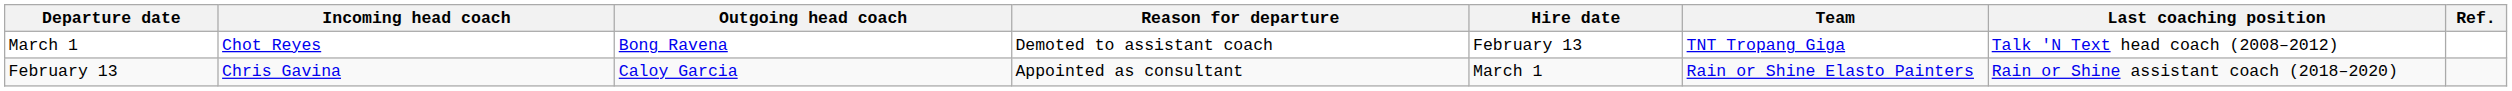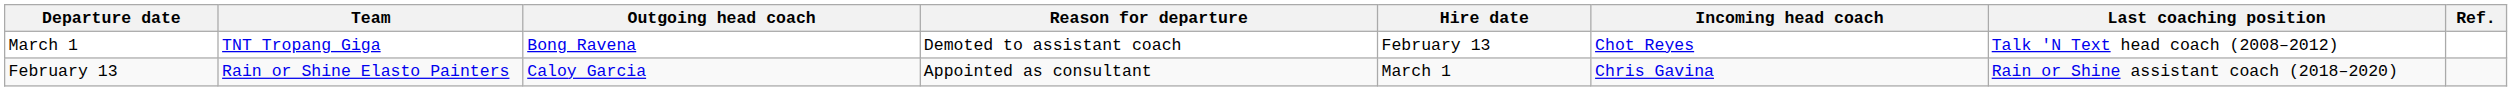columns swapped: (1835, 18) <-> (417, 18)
